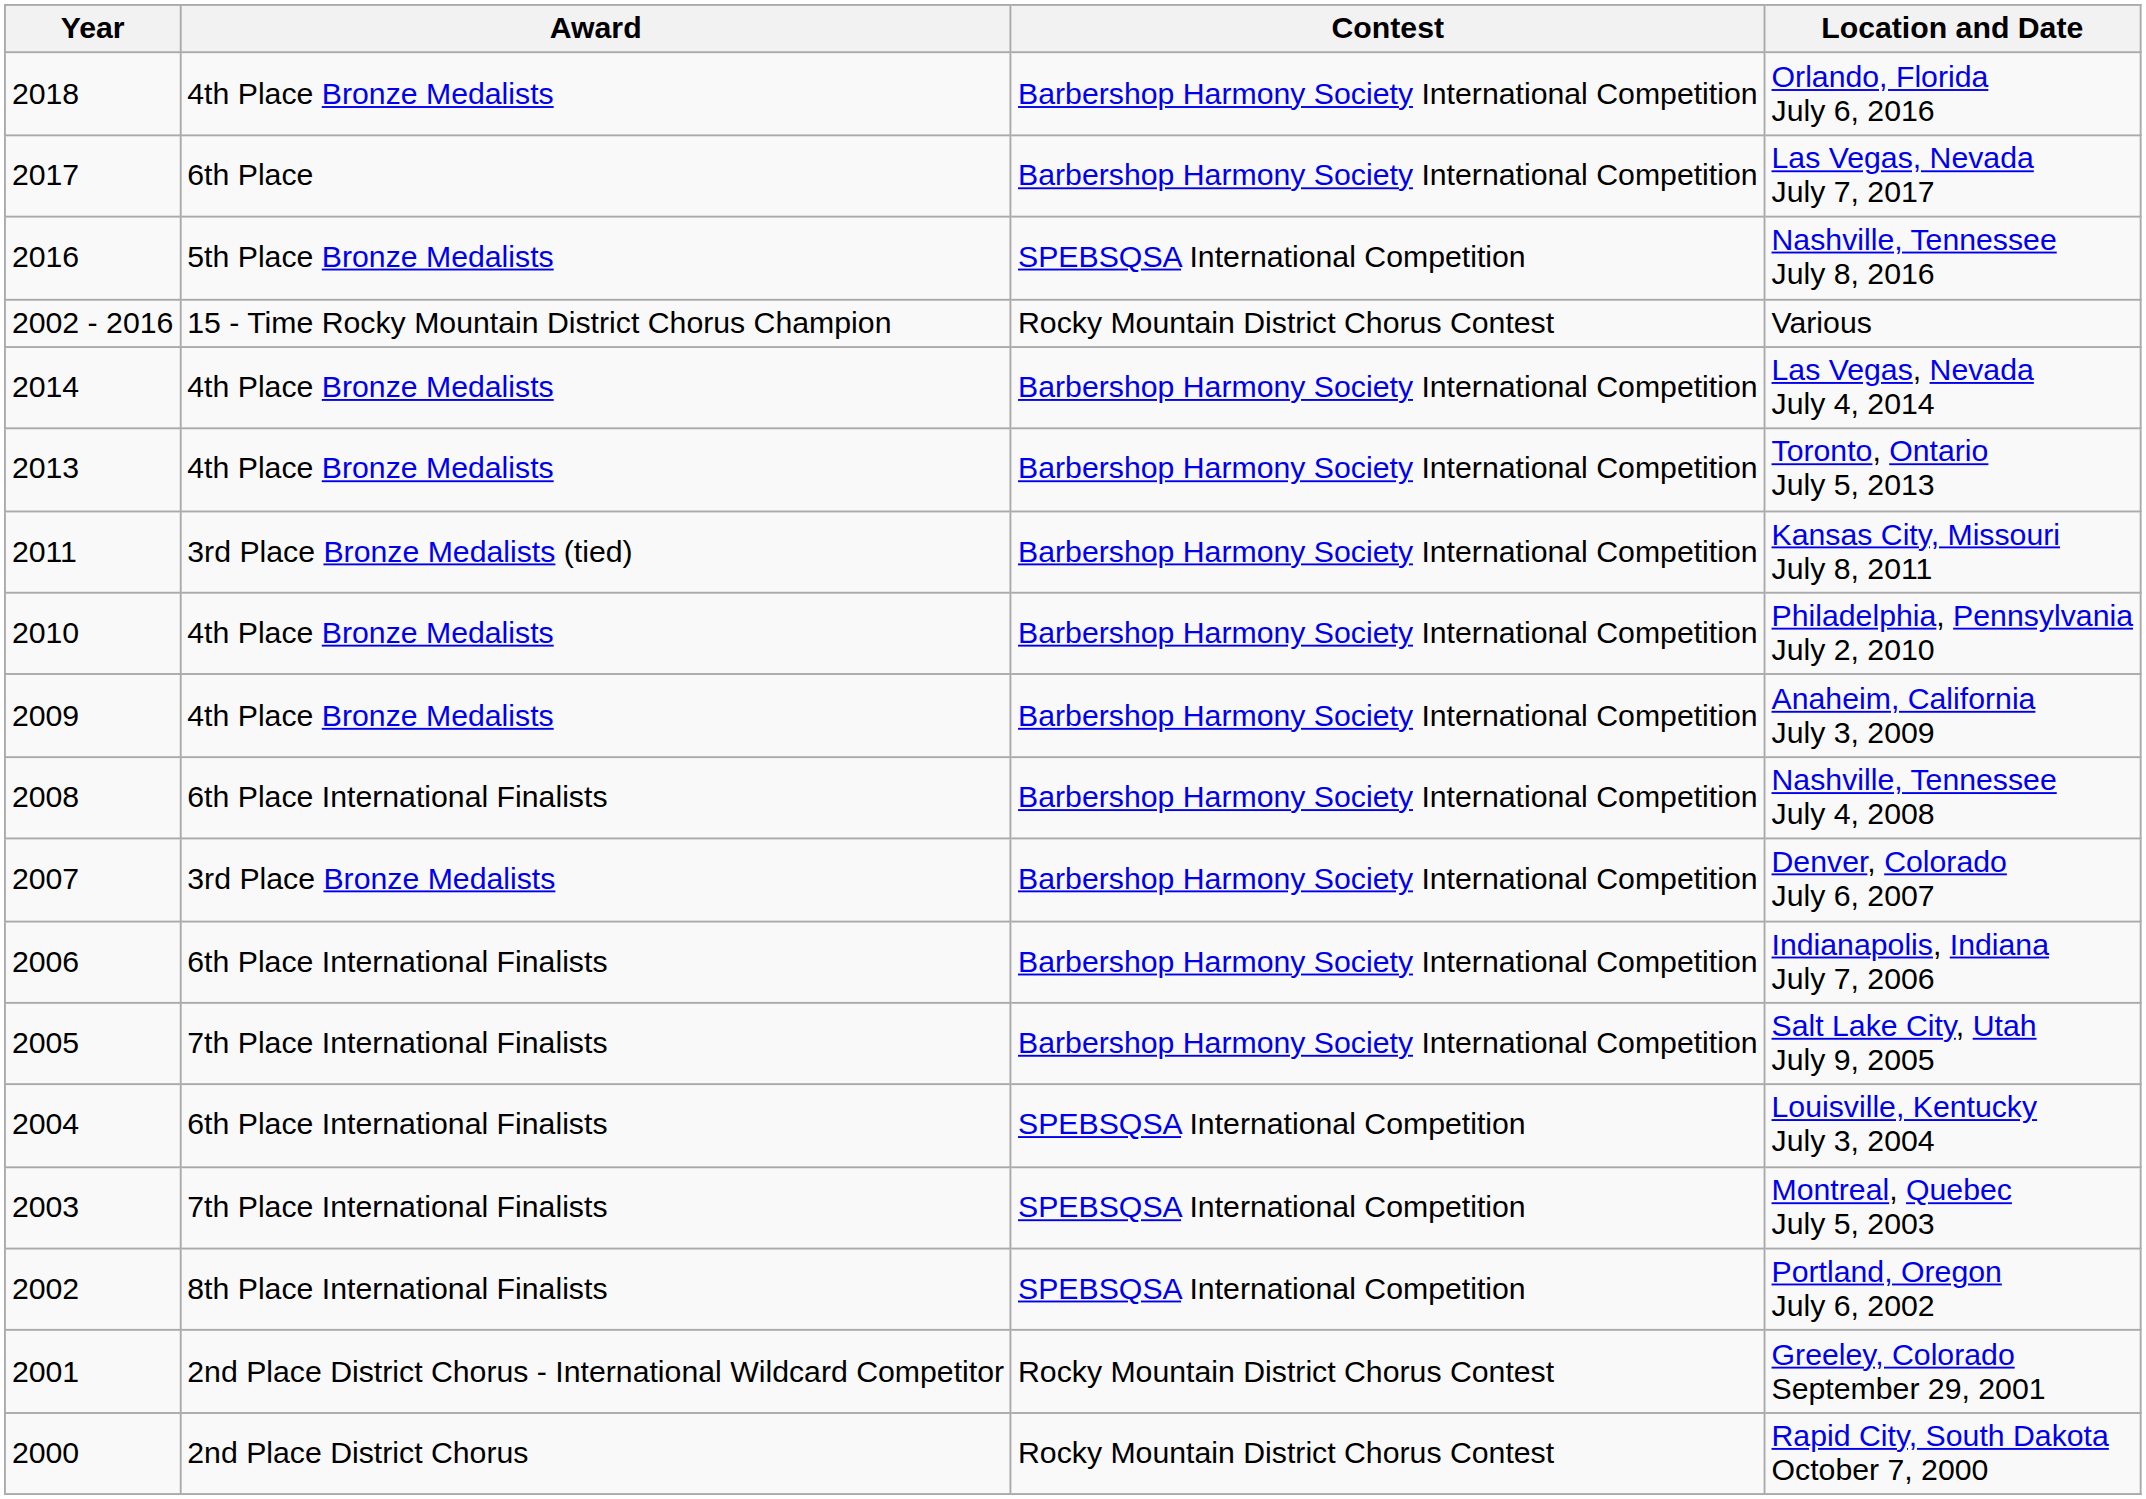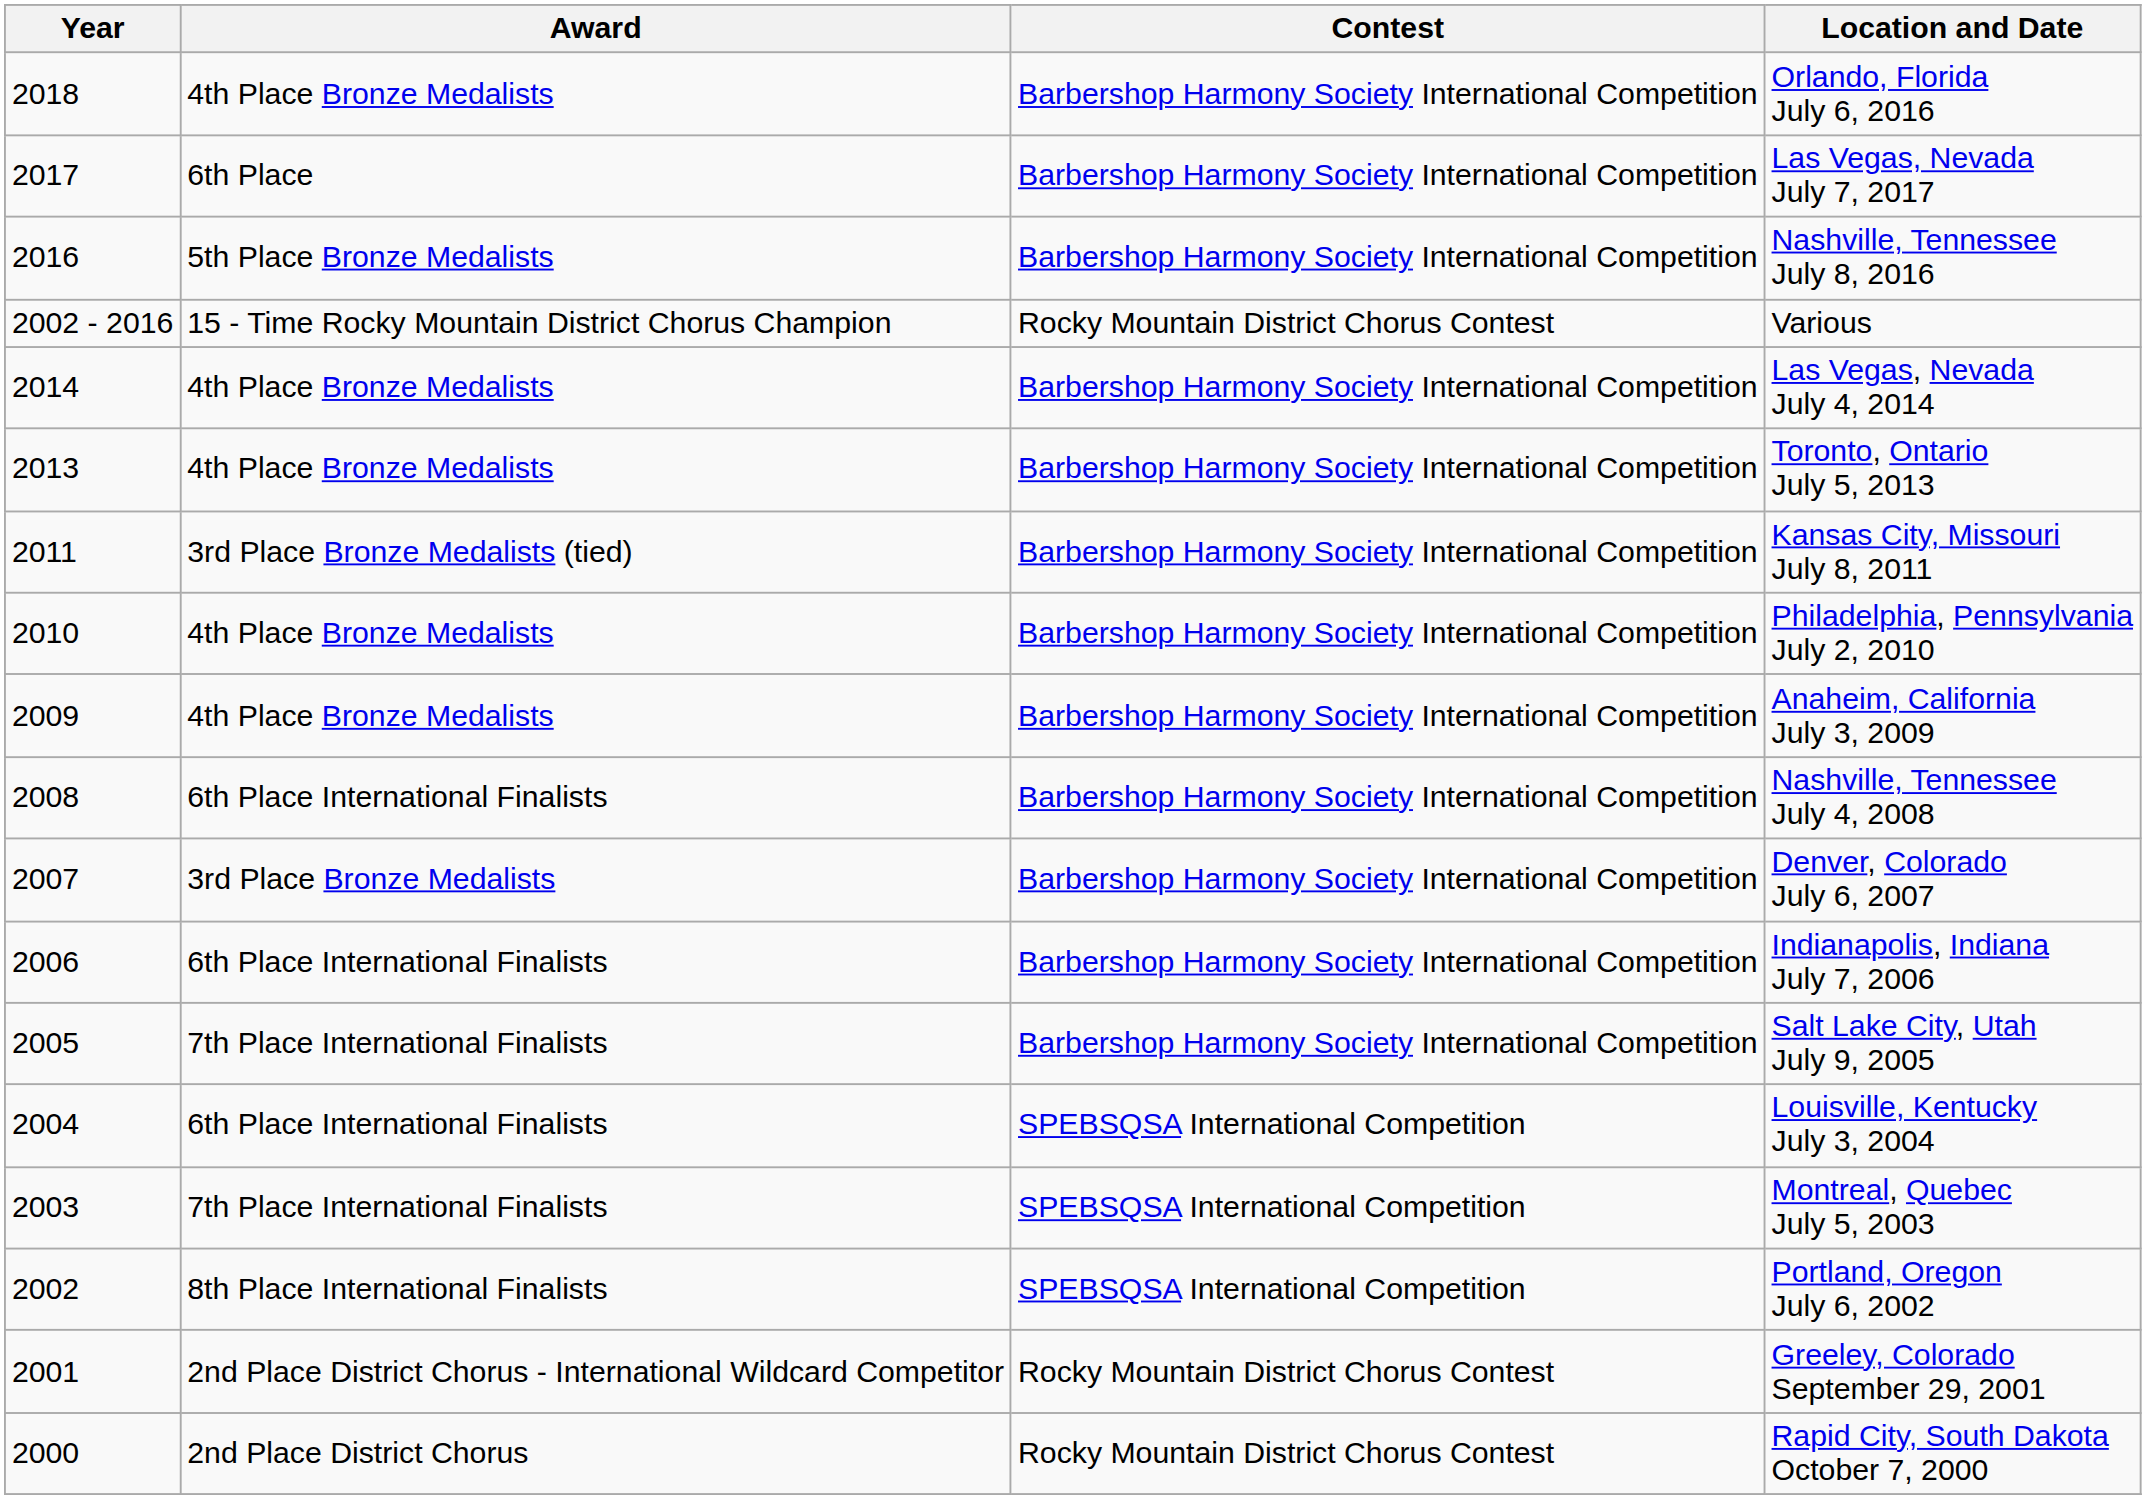(1272, 257) SPEBSQSA International Competition -> (1388, 257) Barbershop Harmony Society International Competition
